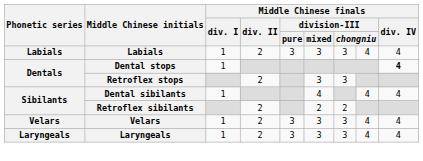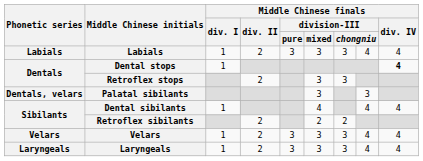+ row: (145, 94)
